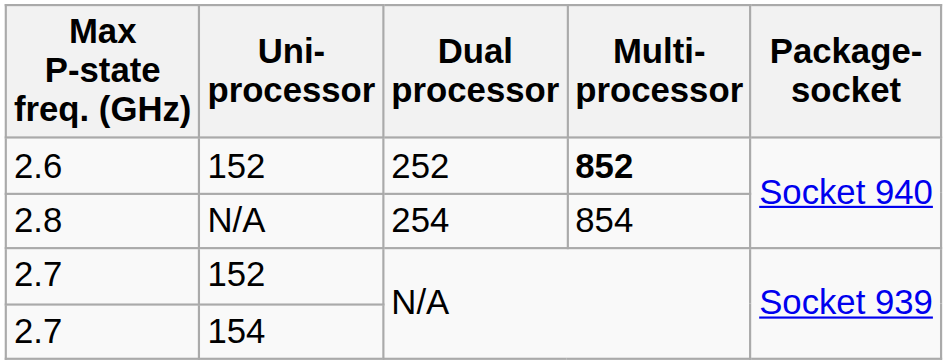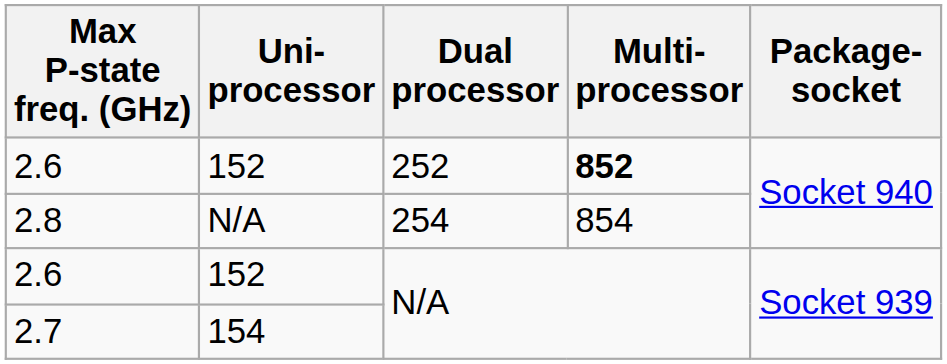(38, 275) 2.7 -> (38, 275) 2.6
